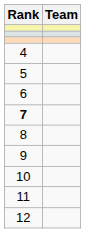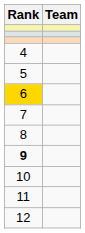(23, 94) no background -> (23, 94) gold background
(23, 114) bold -> (23, 114) normal
(23, 156) normal -> (23, 156) bold
